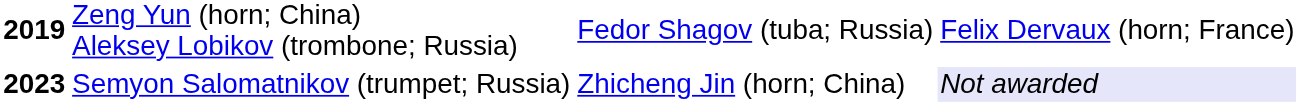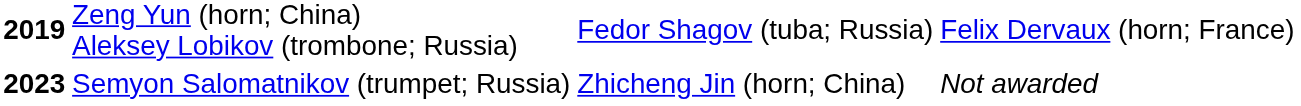(1019, 84) lavender background -> (1019, 84) no background
